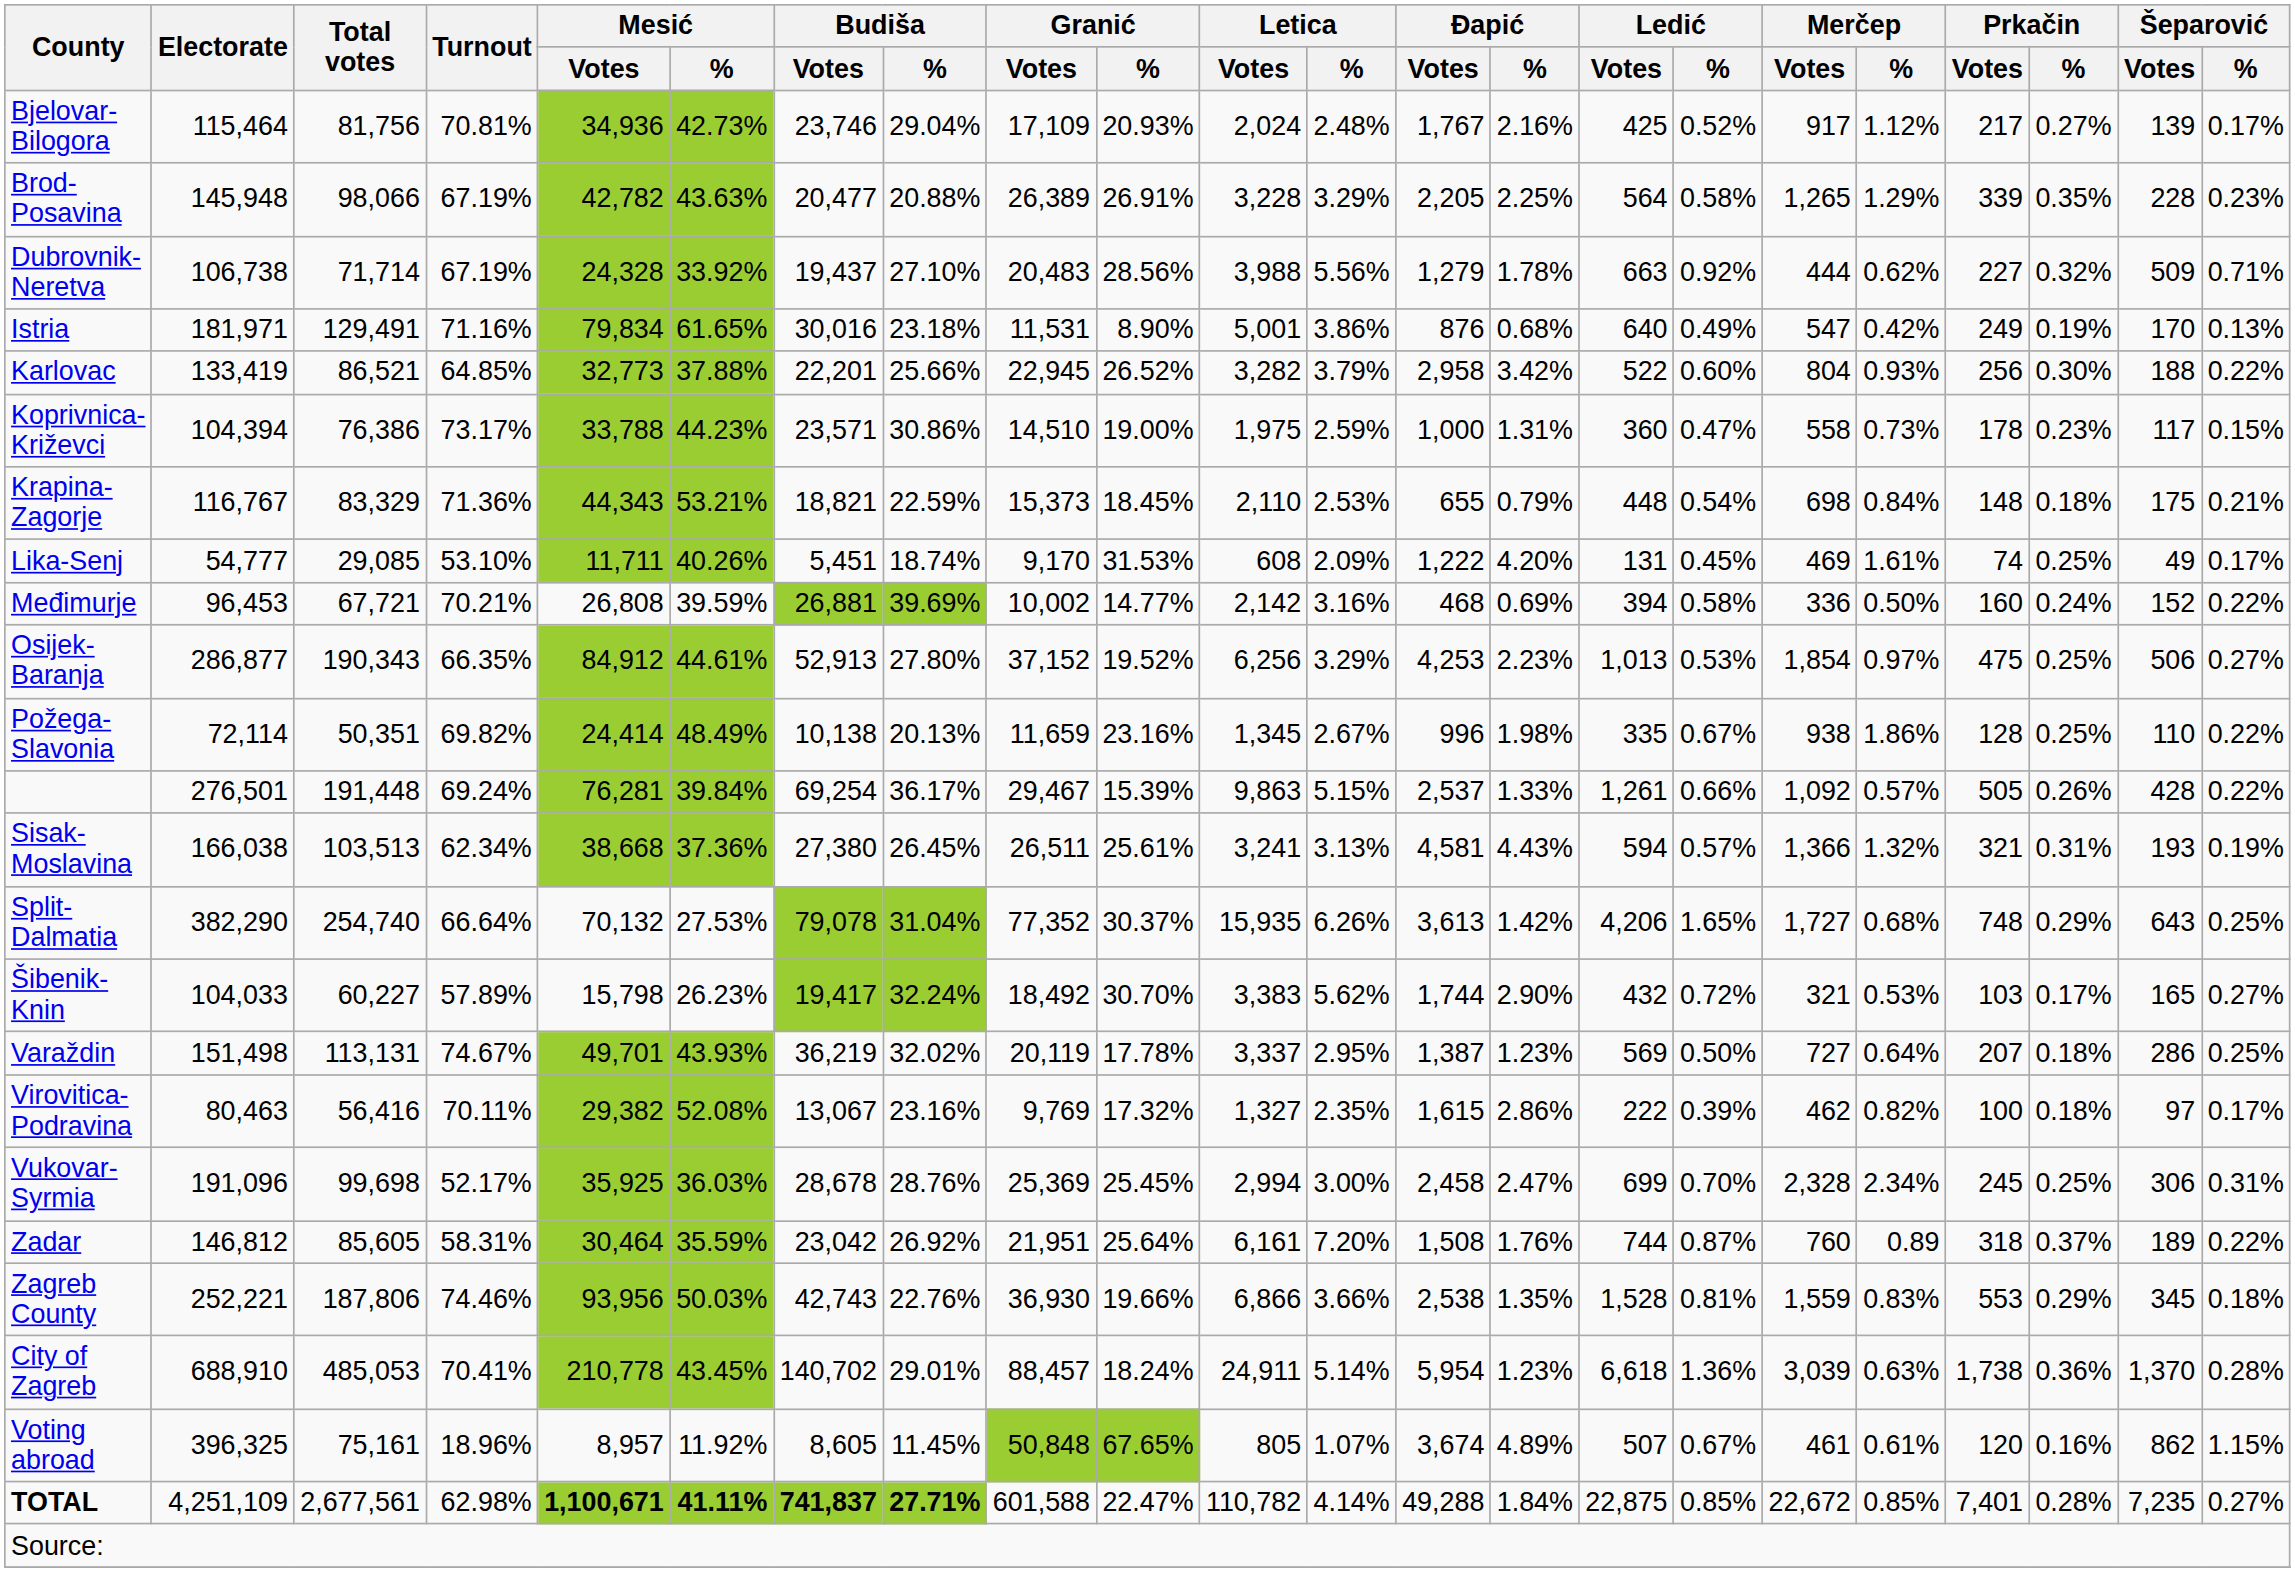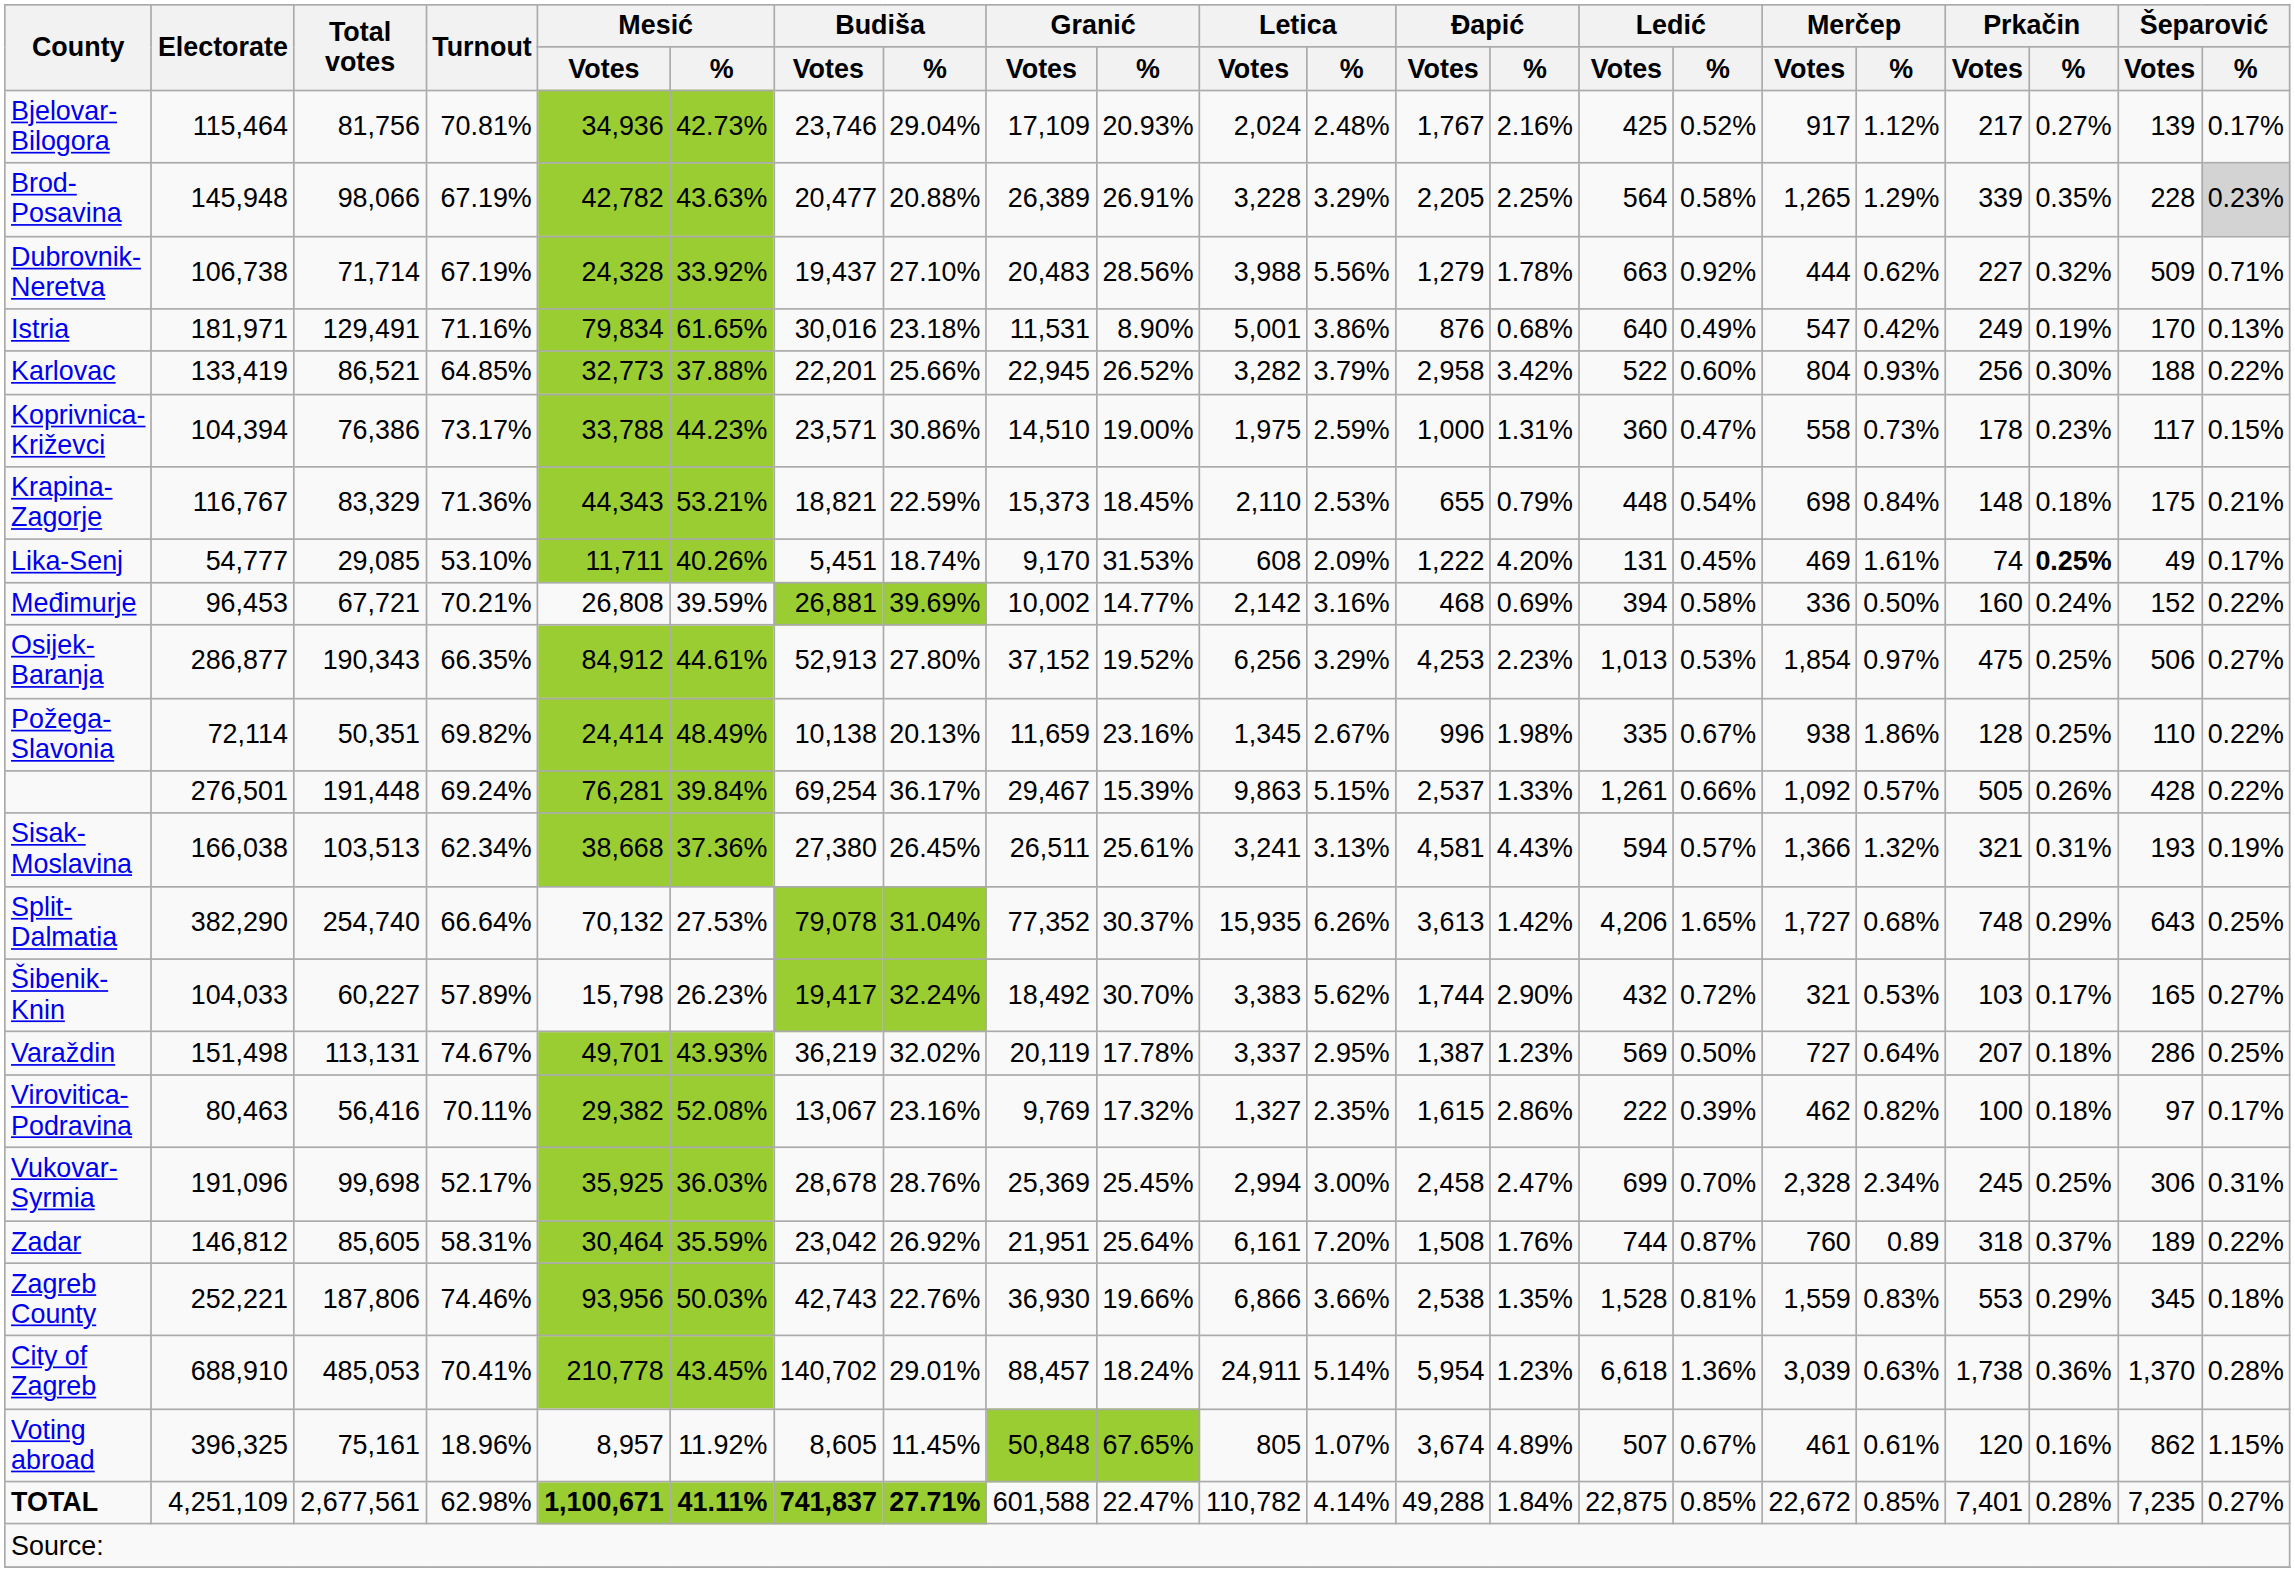(2246, 199) no background -> (2246, 199) lightgrey background
(2074, 560) normal -> (2074, 560) bold
